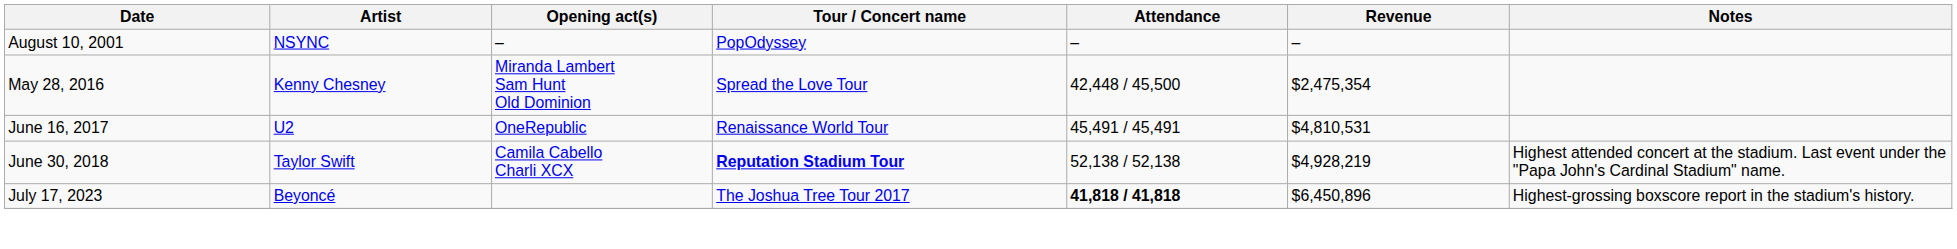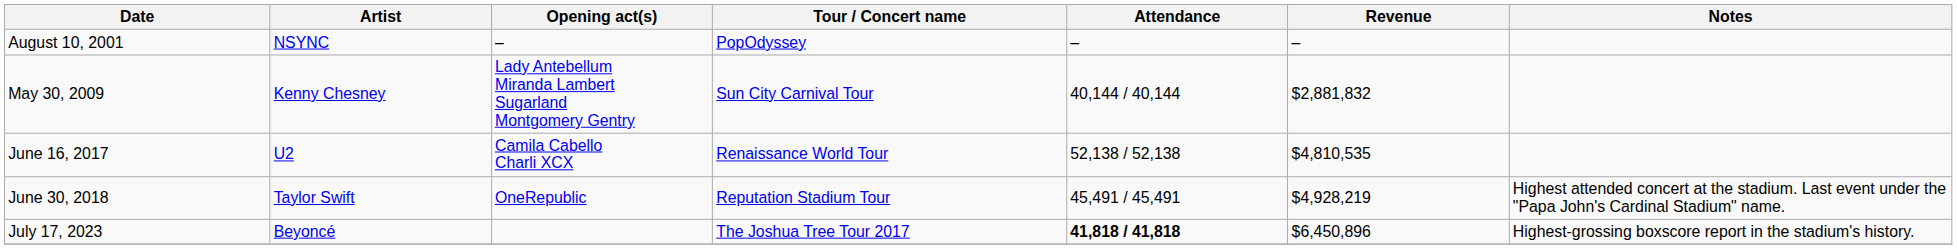+ row: (56, 94)
- row: (56, 85)
(541, 128) OneRepublic -> (549, 154) Camila Cabello Charli XCX
(1125, 128) 45,491 / 45,491 -> (1125, 154) 52,138 / 52,138
(1331, 128) $4,810,531 -> (1331, 154) $4,810,535
(549, 162) Camila Cabello Charli XCX -> (541, 197) OneRepublic
(810, 162) bold -> (803, 197) normal
(1125, 162) 52,138 / 52,138 -> (1125, 197) 45,491 / 45,491
